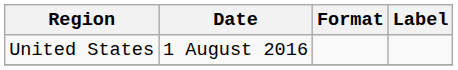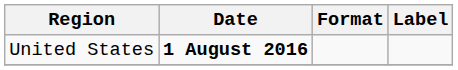(236, 50) normal -> (236, 50) bold
